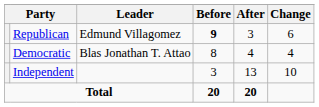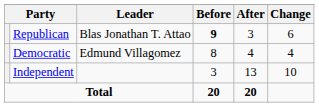(130, 33) Edmund Villagomez -> (135, 33) Blas Jonathan T. Attao
(135, 53) Blas Jonathan T. Attao -> (130, 53) Edmund Villagomez
